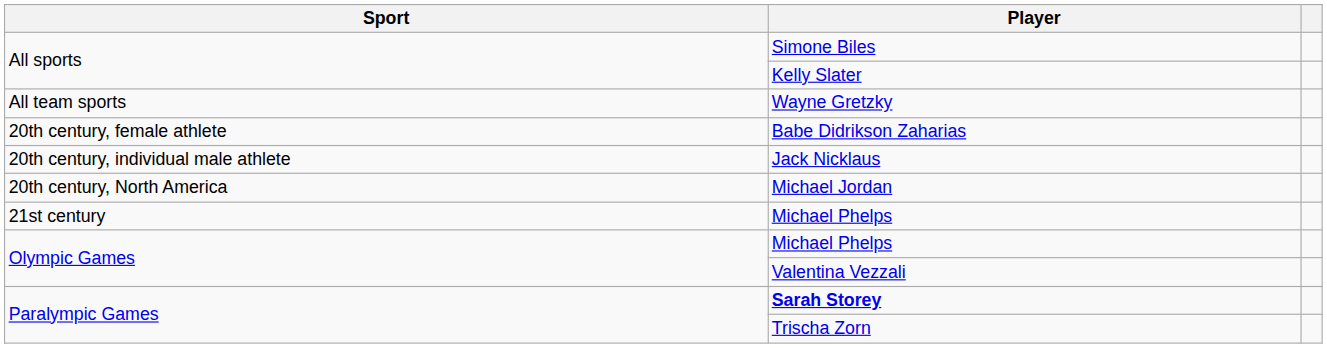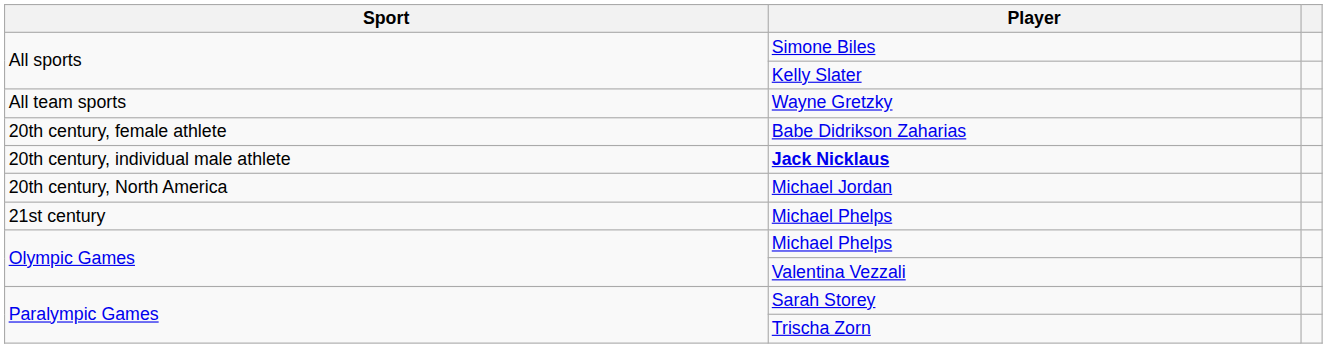(826, 159) normal -> (831, 159) bold
(827, 300) bold -> (824, 300) normal
